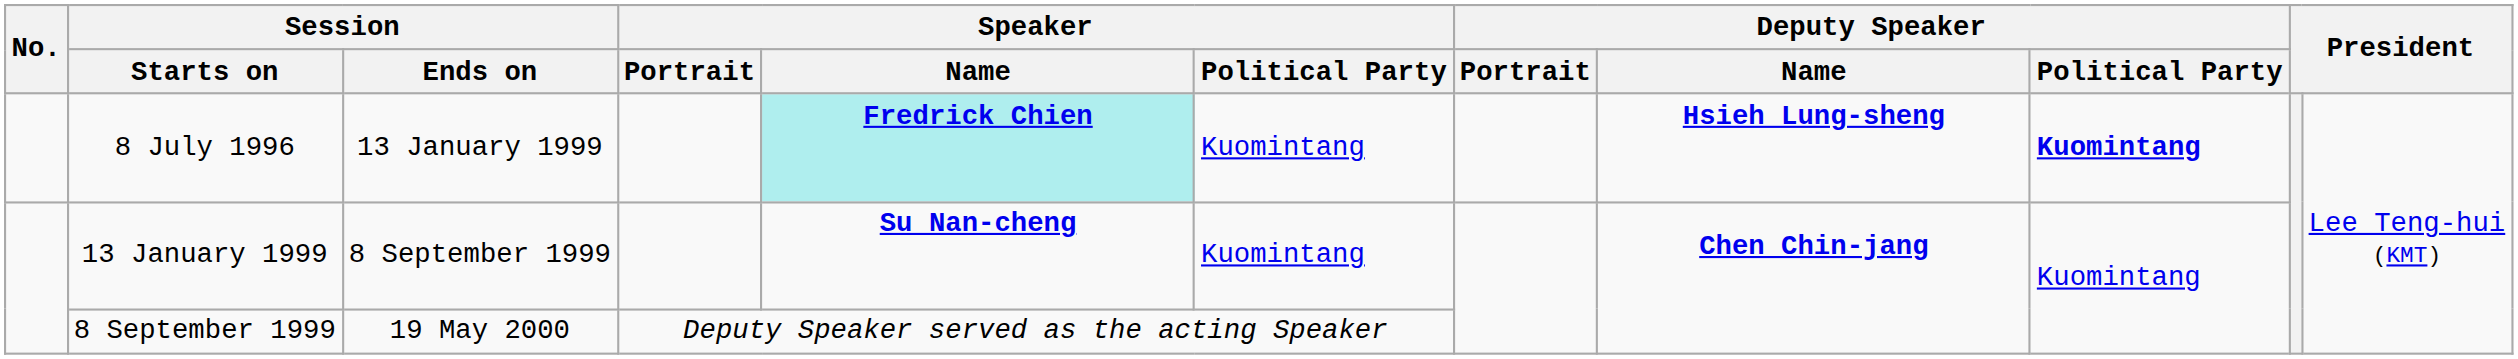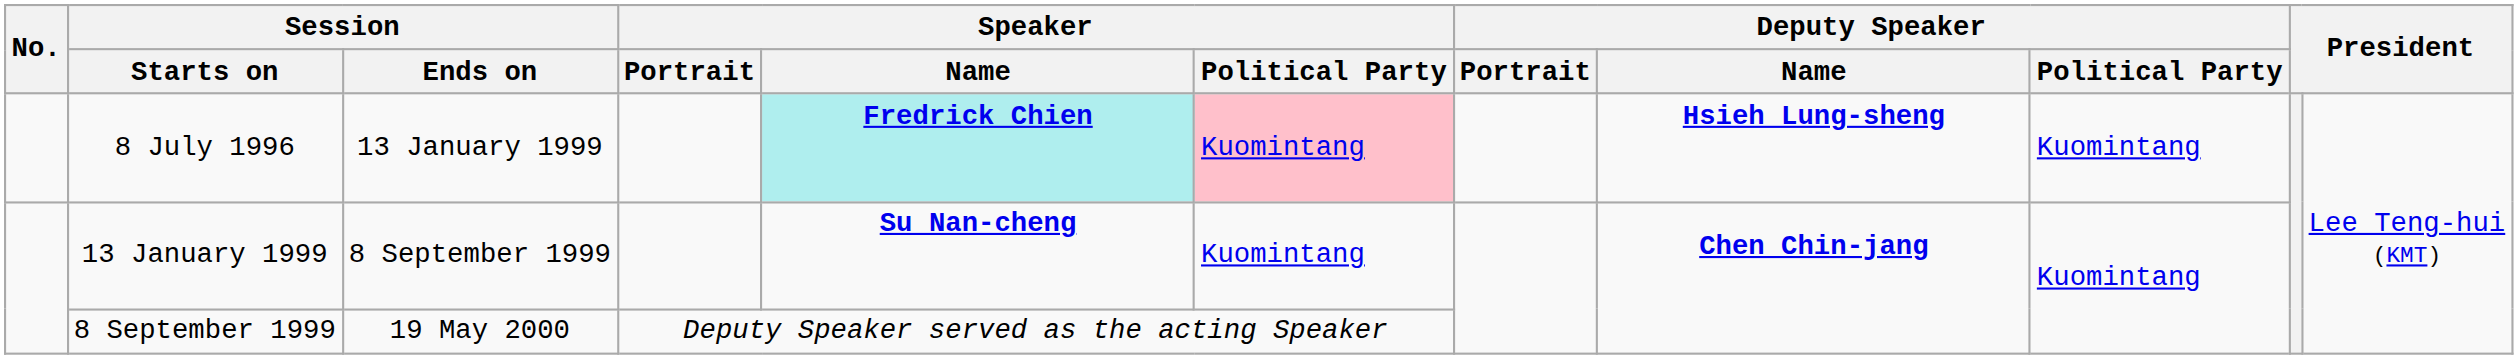(1283, 148) no background -> (1283, 148) pink background
(2119, 148) bold -> (2119, 148) normal
